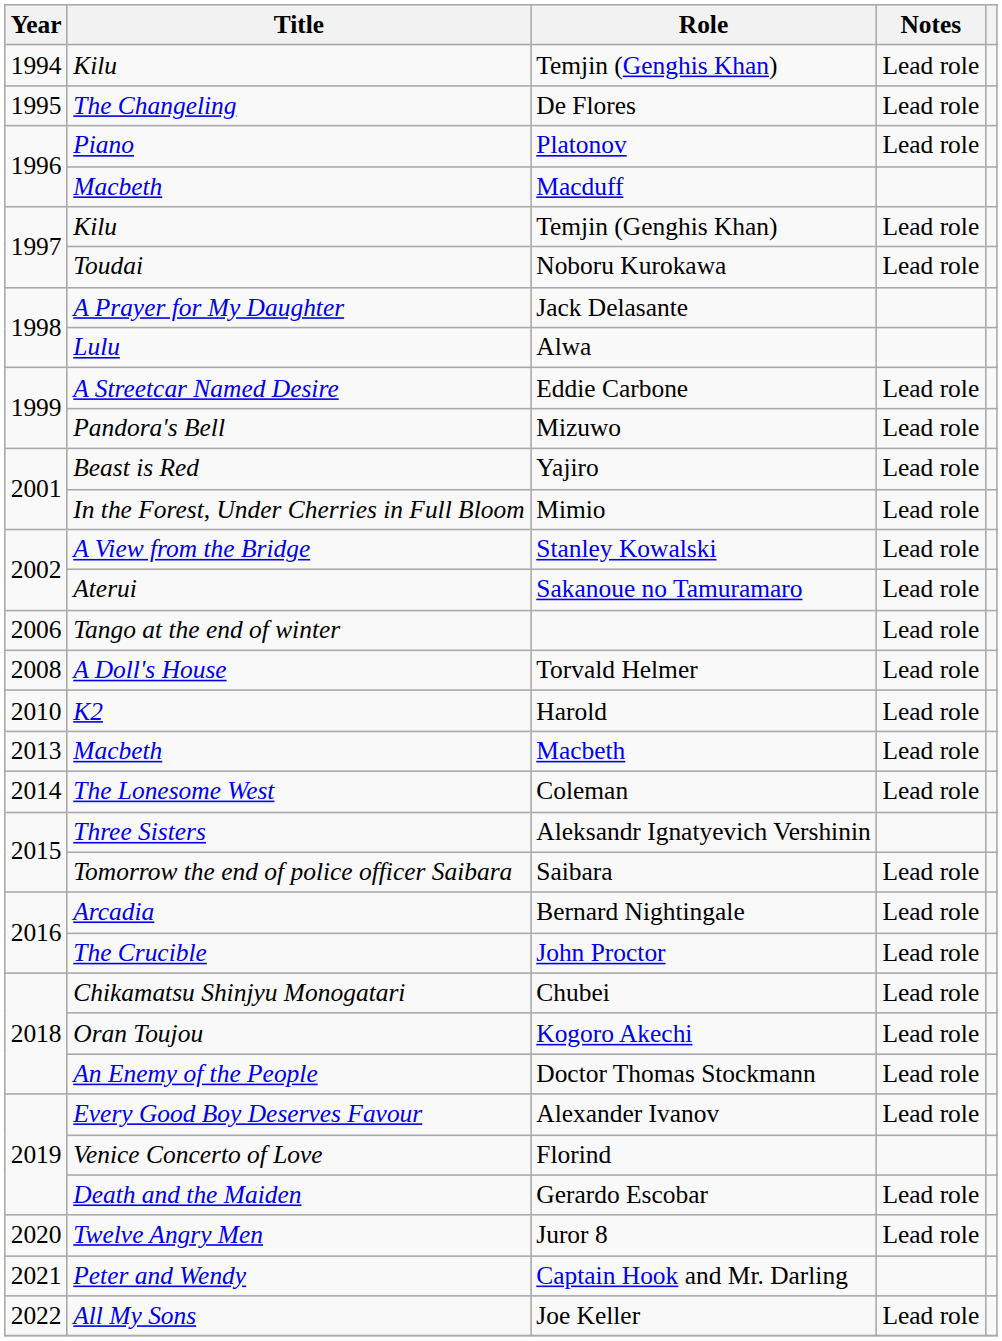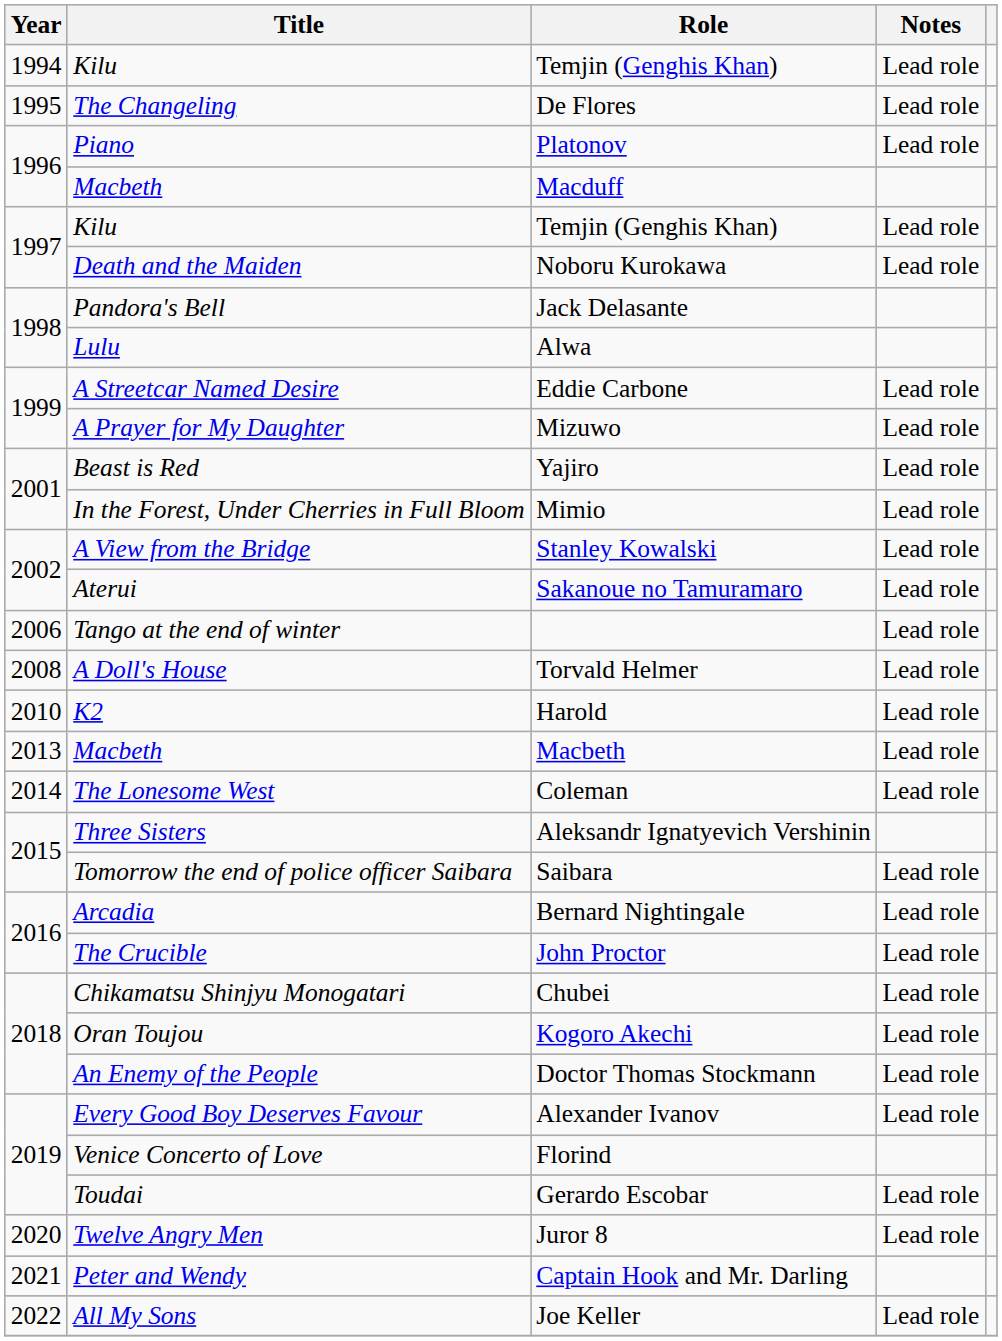(108, 266) Toudai -> (187, 266) Death and the Maiden
(209, 307) A Prayer for My Daughter -> (149, 307) Pandora's Bell
(149, 428) Pandora's Bell -> (209, 428) A Prayer for My Daughter
(187, 1194) Death and the Maiden -> (108, 1194) Toudai
